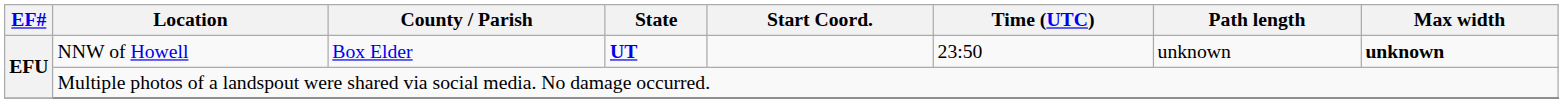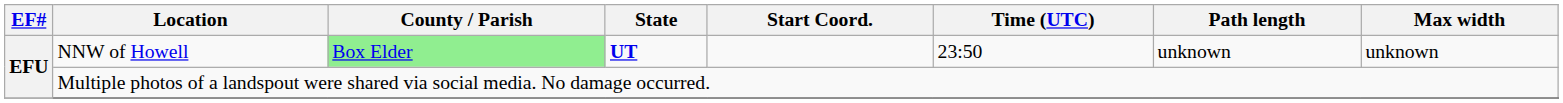(372, 51) no background -> (372, 51) lightgreen background
(1405, 51) bold -> (1402, 51) normal
